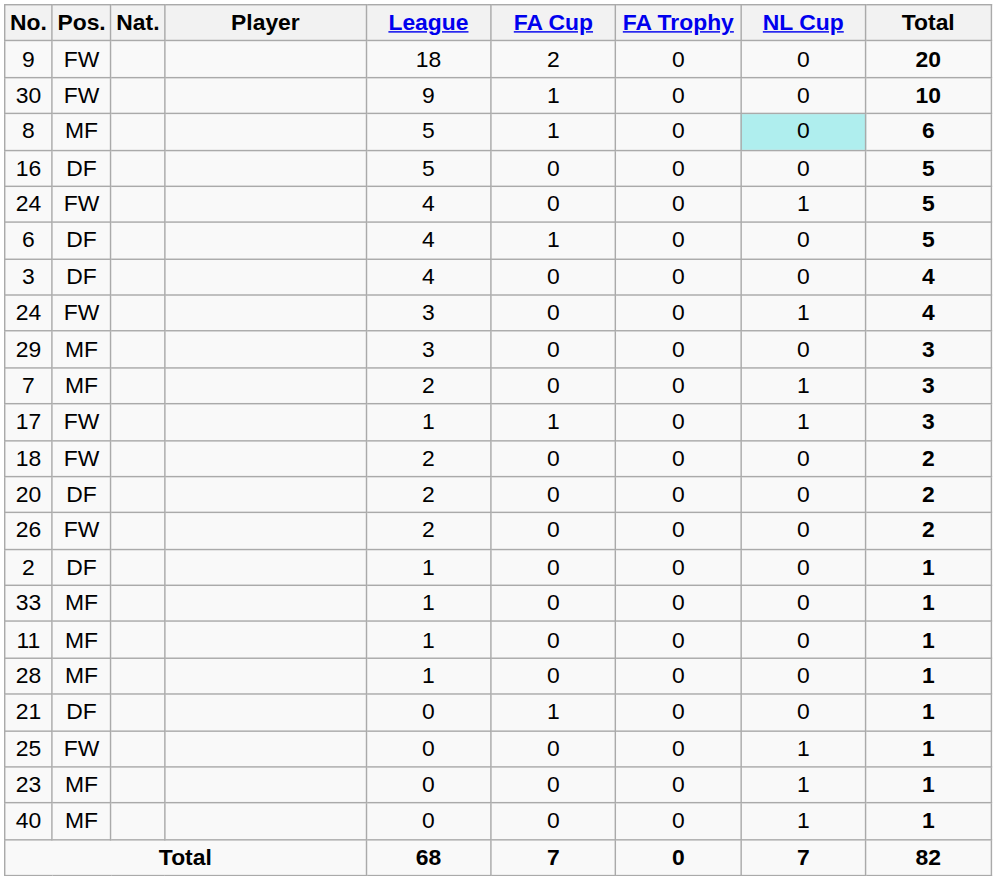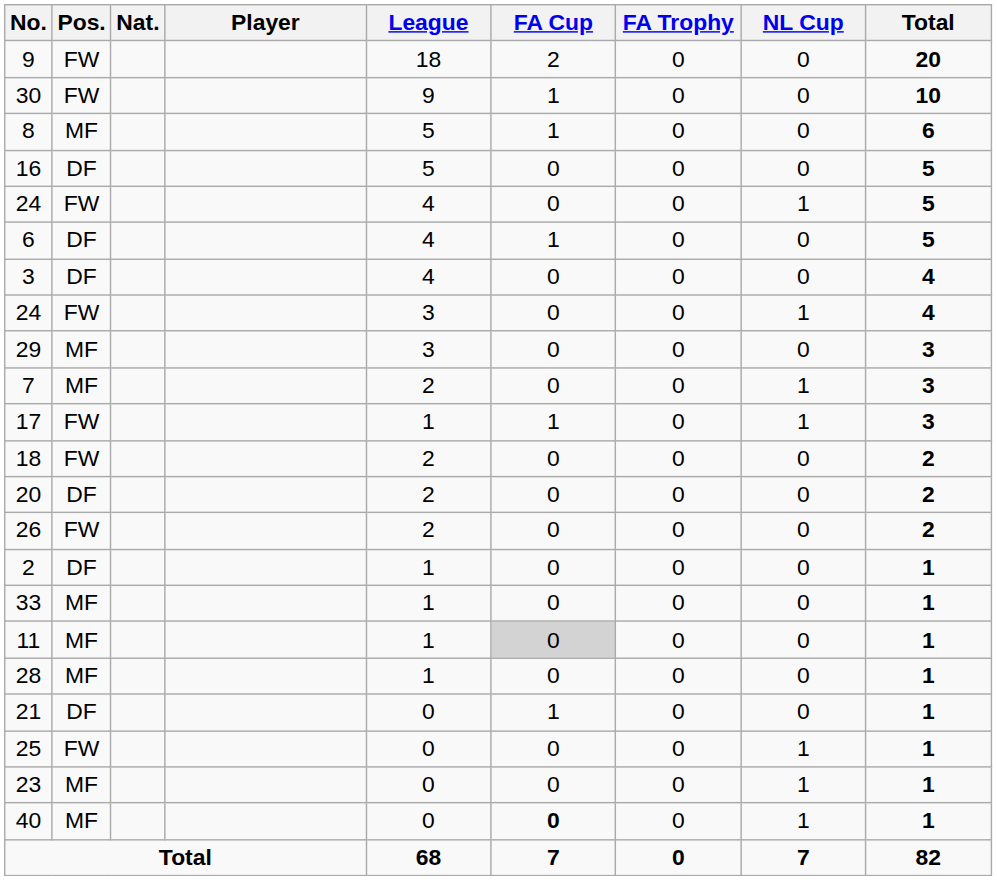(803, 131) paleturquoise background -> (803, 131) no background
(553, 639) no background -> (553, 639) lightgrey background
(553, 820) normal -> (553, 820) bold
